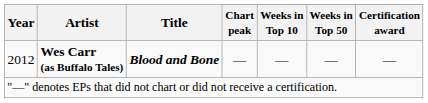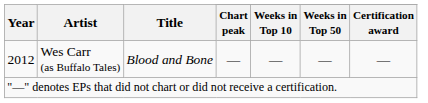(82, 59) bold -> (80, 59) normal
(174, 59) bold -> (170, 59) normal
